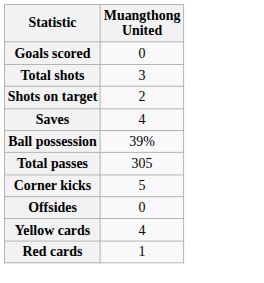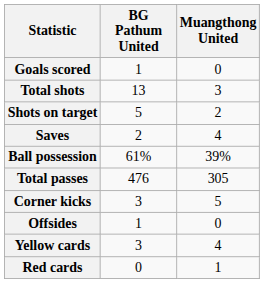+ column: (139, 31)
